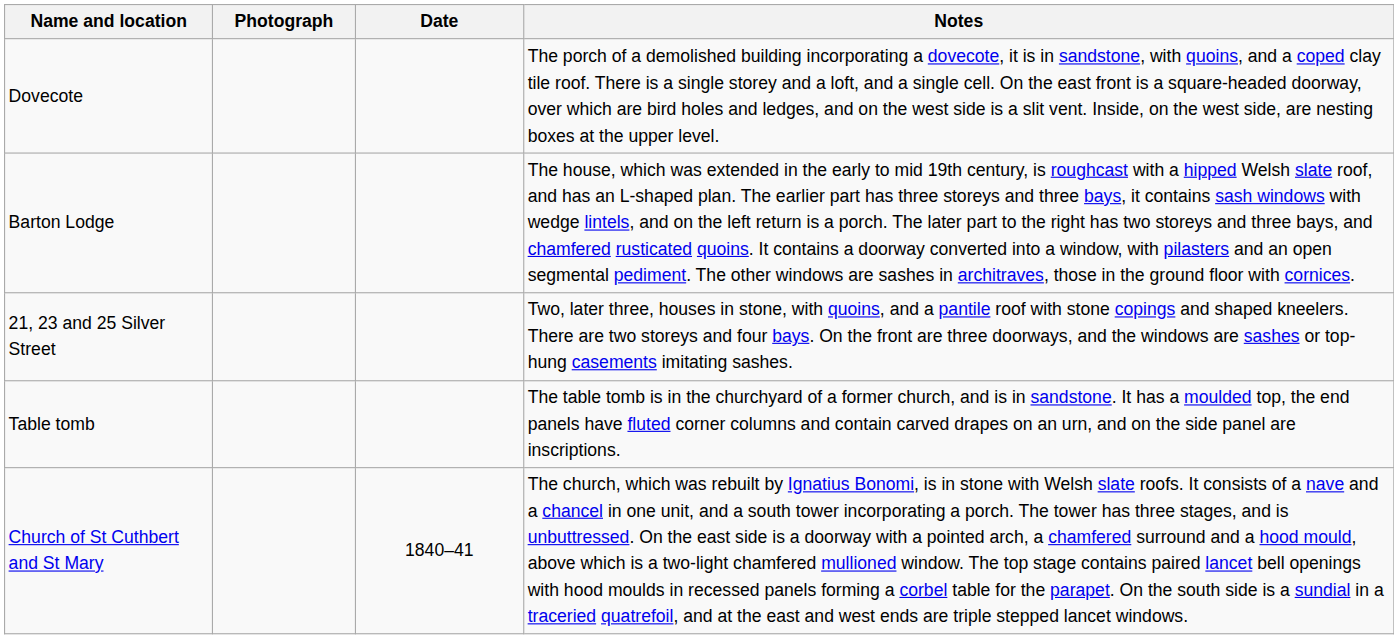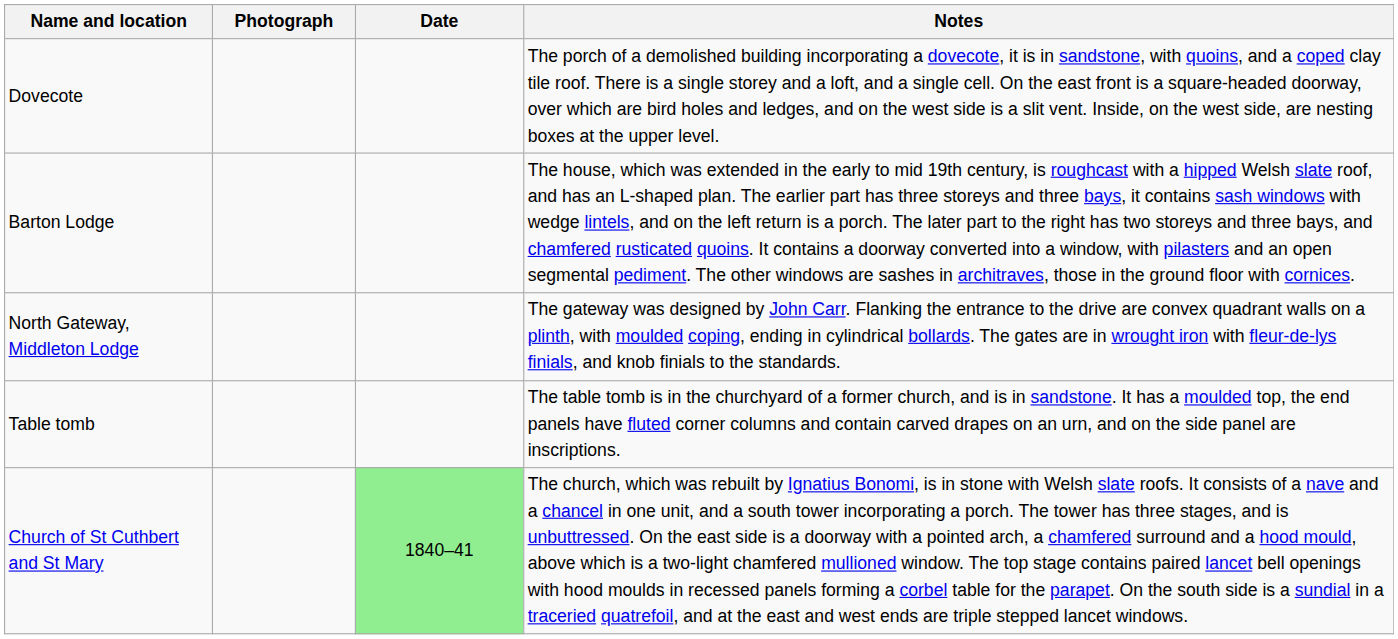+ row: (74, 336)
- row: (87, 336)
(439, 550) no background -> (439, 550) lightgreen background
